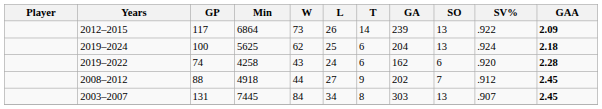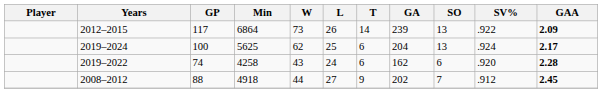(548, 46) 2.18 -> (548, 46) 2.17
- row: (104, 96)
